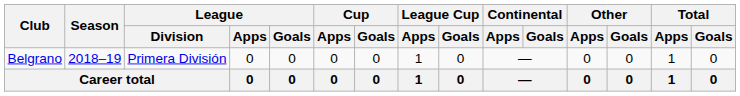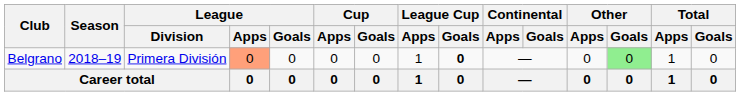(250, 58) no background -> (250, 58) lightsalmon background
(461, 58) normal -> (461, 58) bold
(629, 58) no background -> (629, 58) lightgreen background
